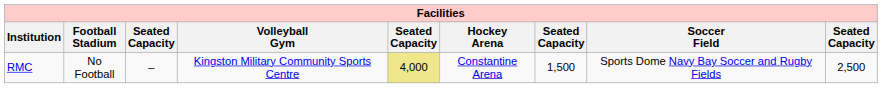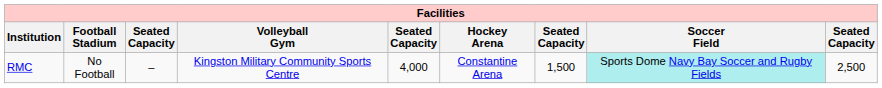(414, 67) khaki background -> (414, 67) no background
(706, 67) no background -> (706, 67) paleturquoise background
